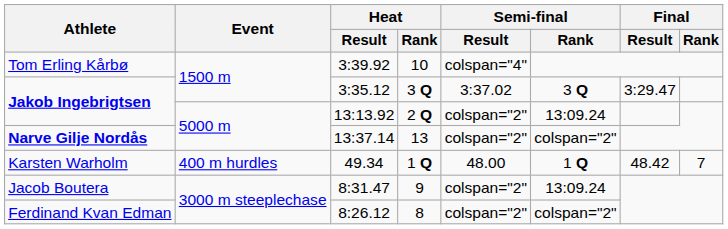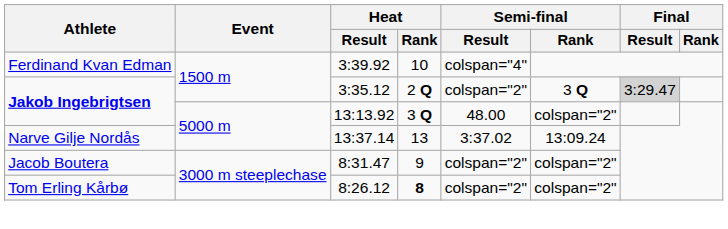(68, 65) Tom Erling Kårbø -> (90, 65) Ferdinand Kvan Edman
(420, 90) 3 Q -> (420, 90) 2 Q
(486, 90) 3:37.02 -> (486, 90) colspan="2"
(650, 90) no background -> (650, 90) lightgrey background
(420, 114) 2 Q -> (420, 114) 3 Q
(486, 114) colspan="2" -> (486, 114) 48.00
(575, 114) 13:09.24 -> (575, 114) colspan="2"
(78, 139) bold -> (74, 139) normal
(486, 139) colspan="2" -> (486, 139) 3:37.02
(575, 139) colspan="2" -> (575, 139) 13:09.24
- row: (364, 163)
(575, 188) 13:09.24 -> (575, 163) colspan="2"
(90, 212) Ferdinand Kvan Edman -> (68, 188) Tom Erling Kårbø
(420, 212) normal -> (420, 188) bold
